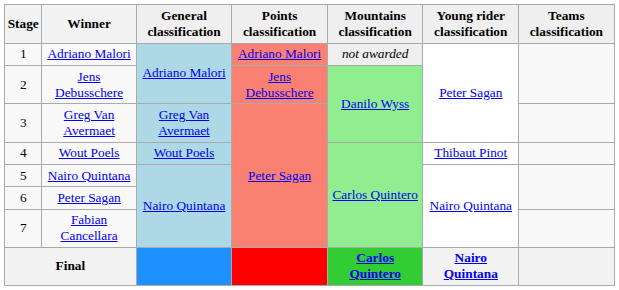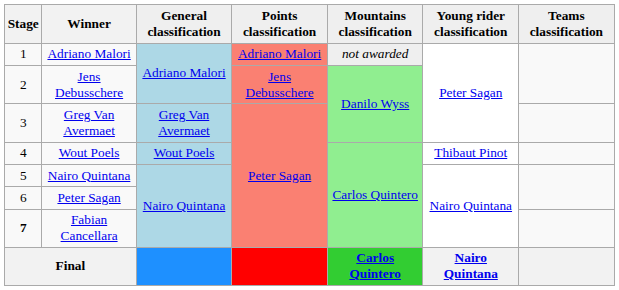(23, 228) normal -> (23, 228) bold
